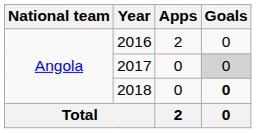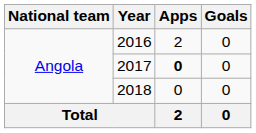(178, 66) normal -> (178, 66) bold
(226, 66) lightgrey background -> (226, 66) no background
(226, 90) bold -> (226, 90) normal
